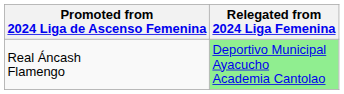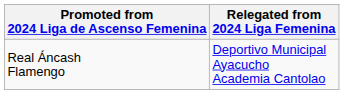(269, 64) lightgreen background -> (269, 64) no background
